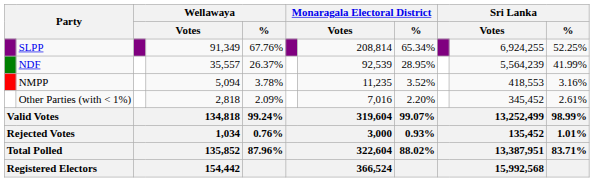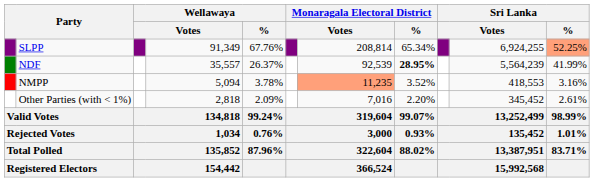(570, 47) no background -> (570, 47) lightsalmon background
(418, 64) normal -> (417, 64) bold
(377, 82) no background -> (377, 82) lightsalmon background
